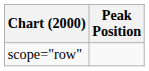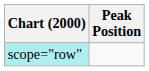(45, 54) no background -> (45, 54) paleturquoise background
